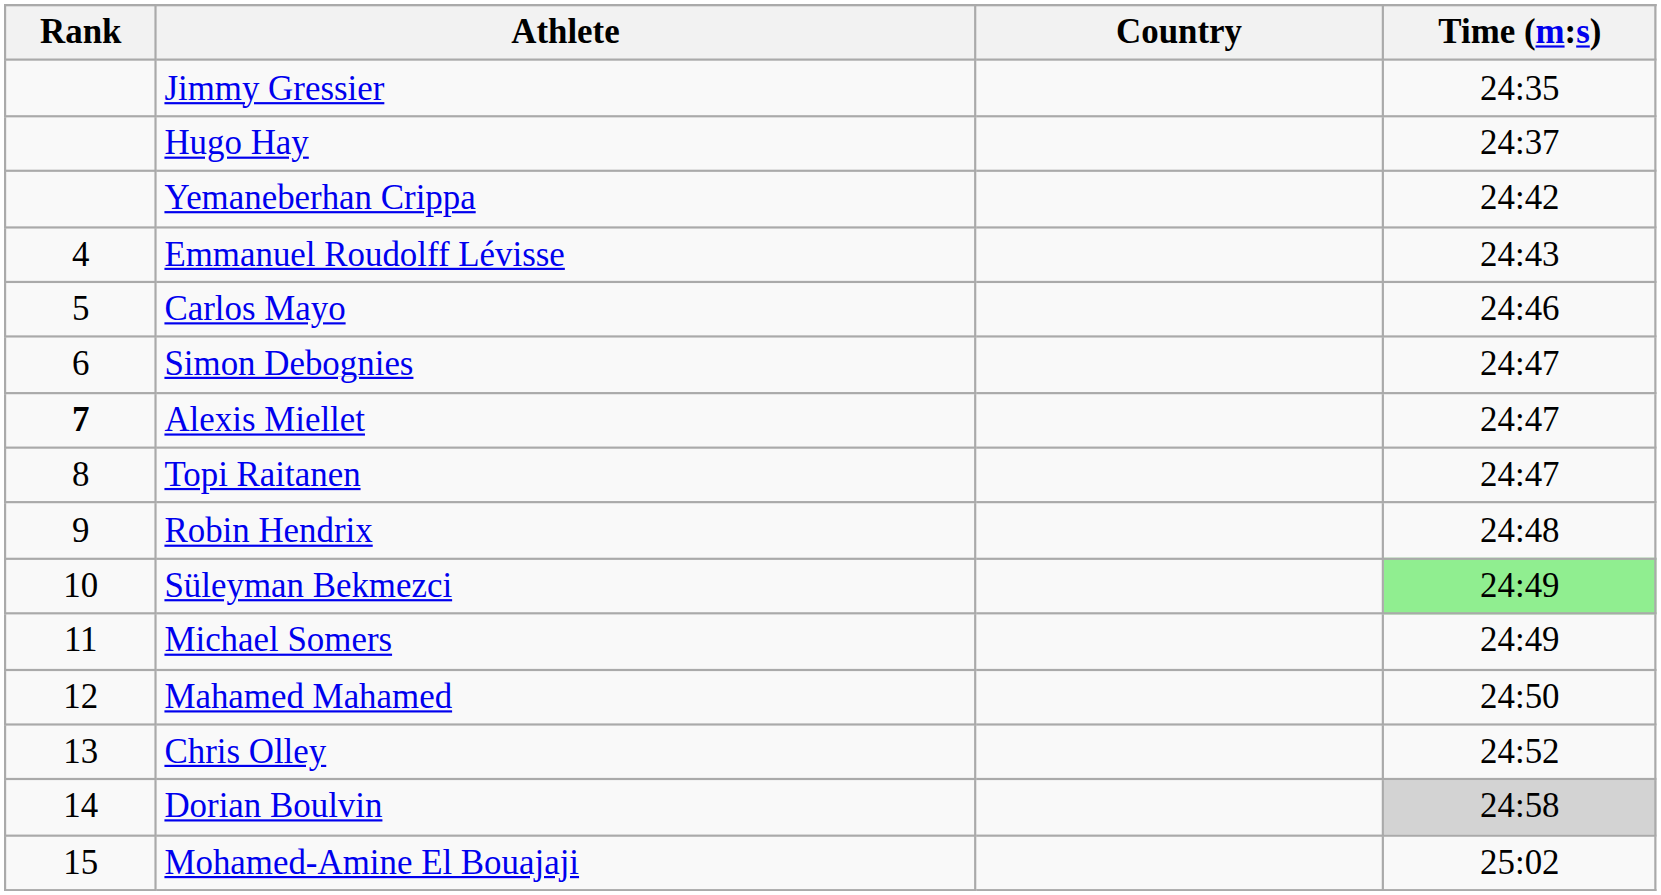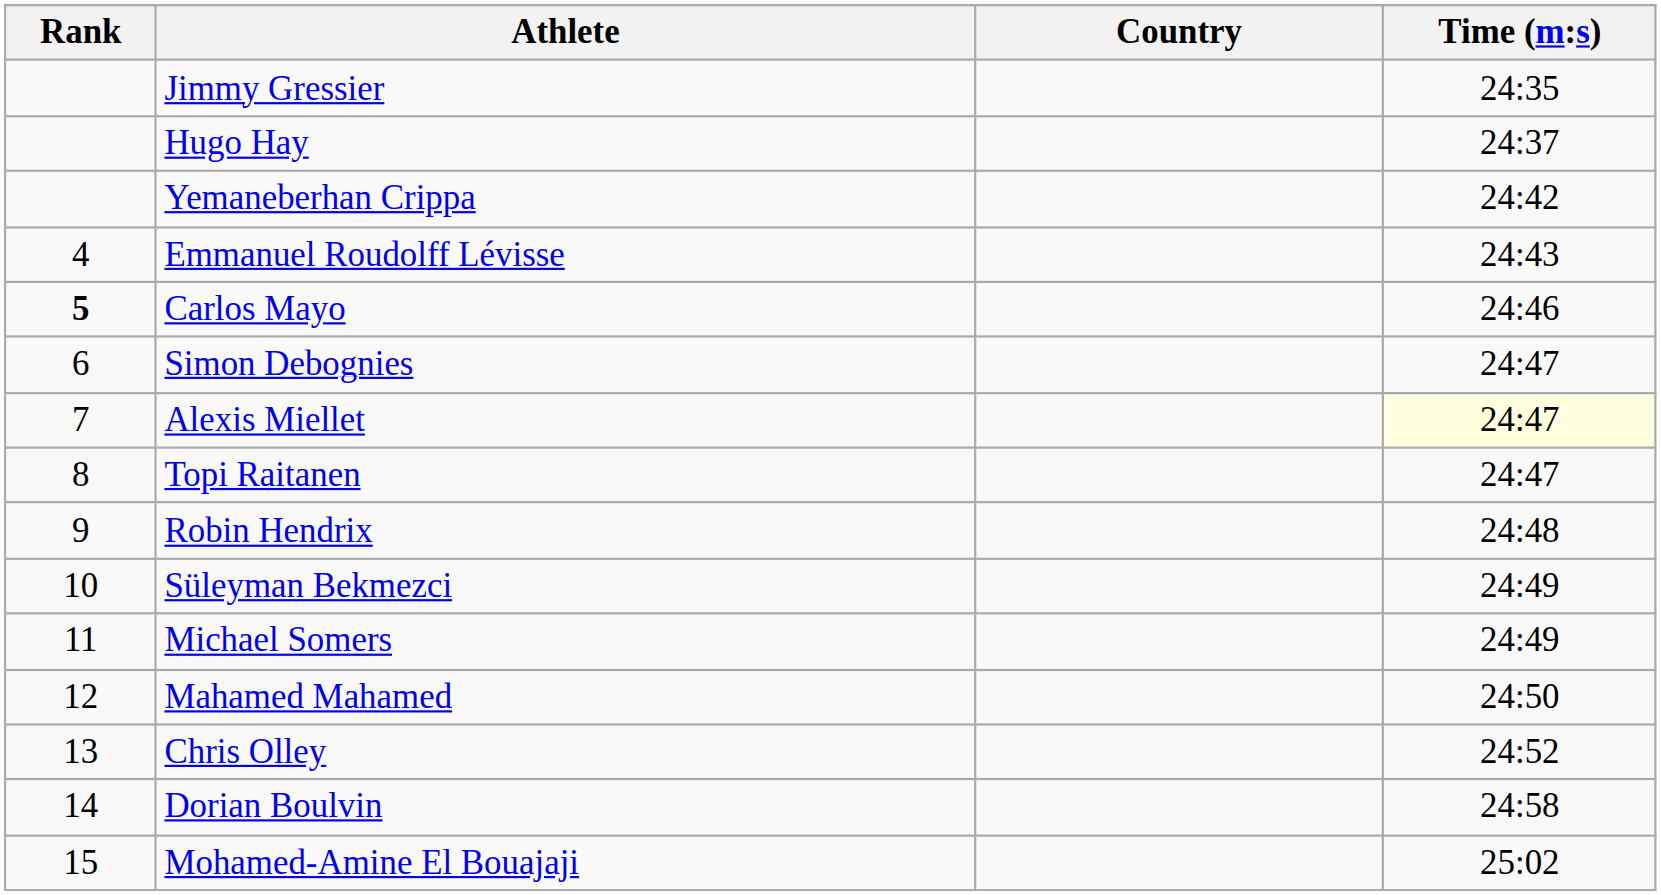(81, 308) normal -> (81, 308) bold
(81, 419) bold -> (81, 419) normal
(1520, 419) no background -> (1520, 419) lightyellow background
(1520, 585) lightgreen background -> (1520, 585) no background
(1520, 806) lightgrey background -> (1520, 806) no background
